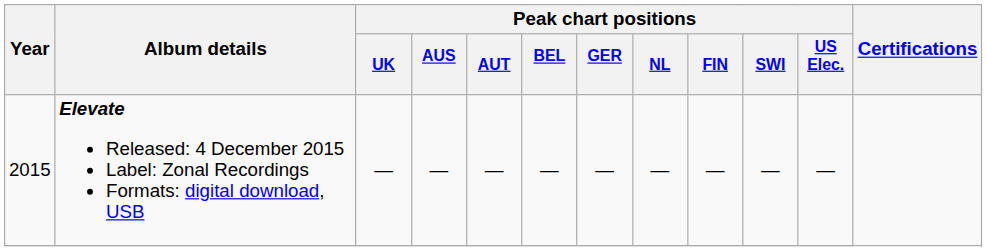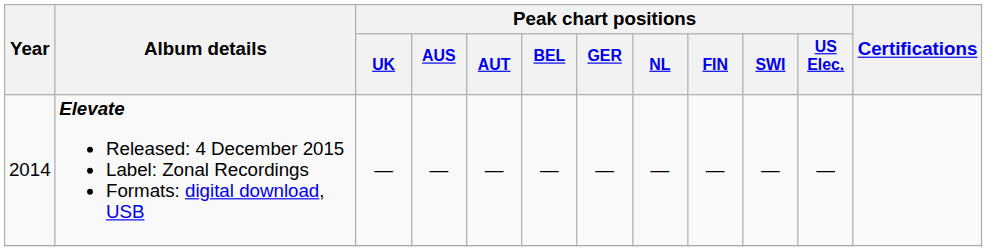(30, 170) 2015 -> (30, 170) 2014
